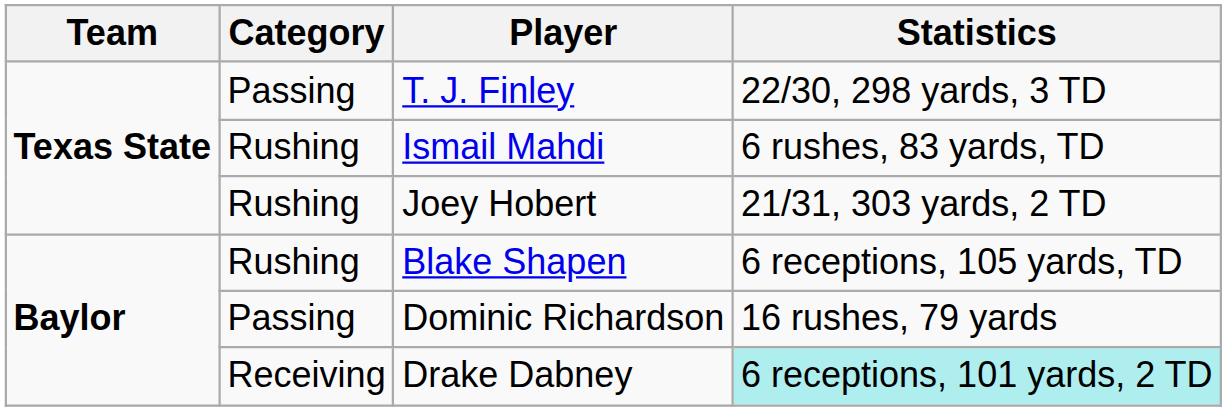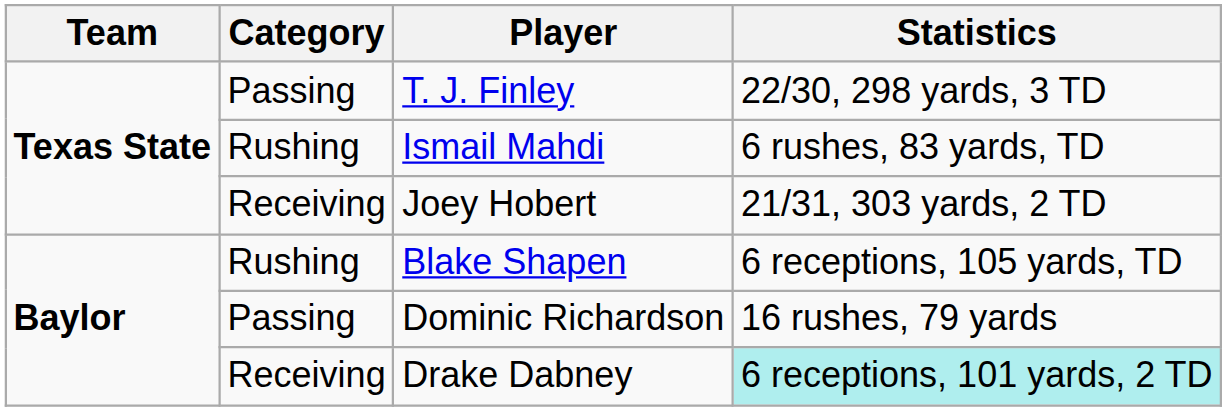(294, 204) Rushing -> (307, 204) Receiving
